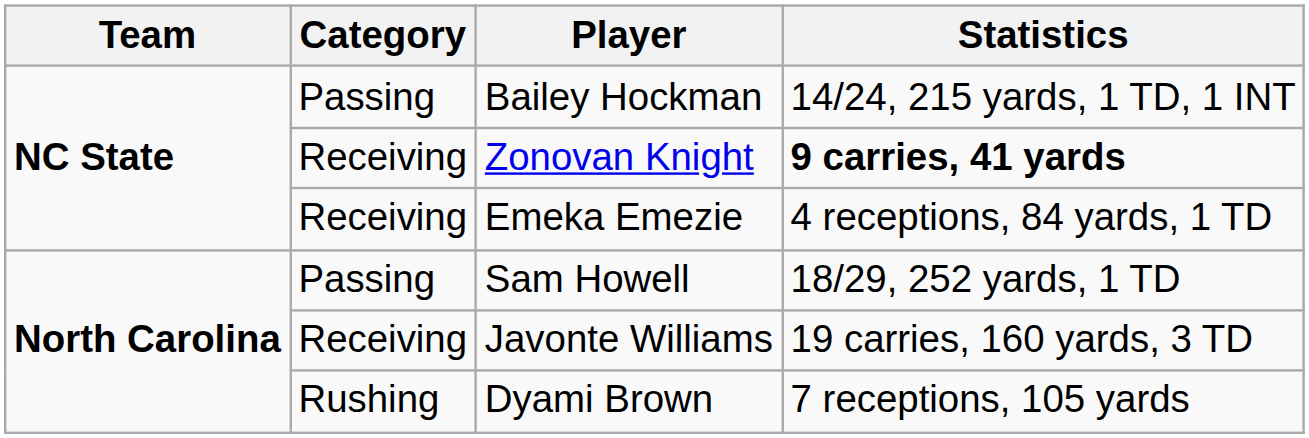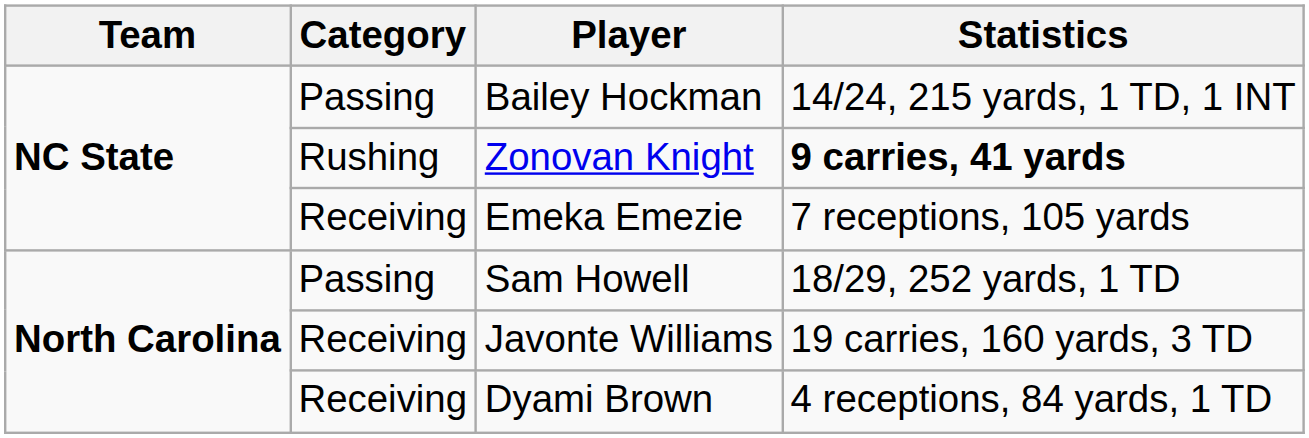(383, 157) Receiving -> (369, 157) Rushing
(1031, 218) 4 receptions, 84 yards, 1 TD -> (990, 218) 7 receptions, 105 yards
(369, 400) Rushing -> (383, 400) Receiving
(990, 400) 7 receptions, 105 yards -> (1031, 400) 4 receptions, 84 yards, 1 TD
